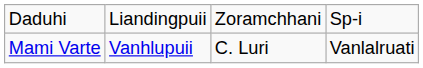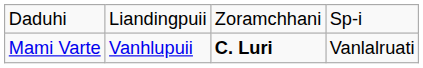(242, 47) normal -> (244, 47) bold
